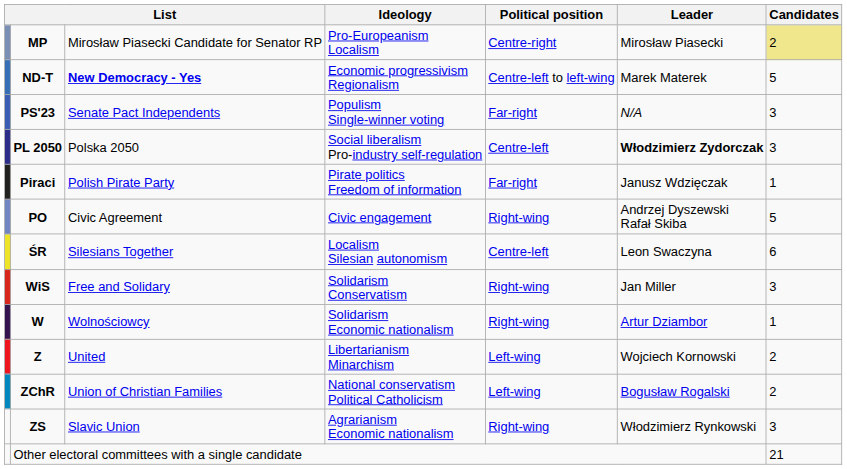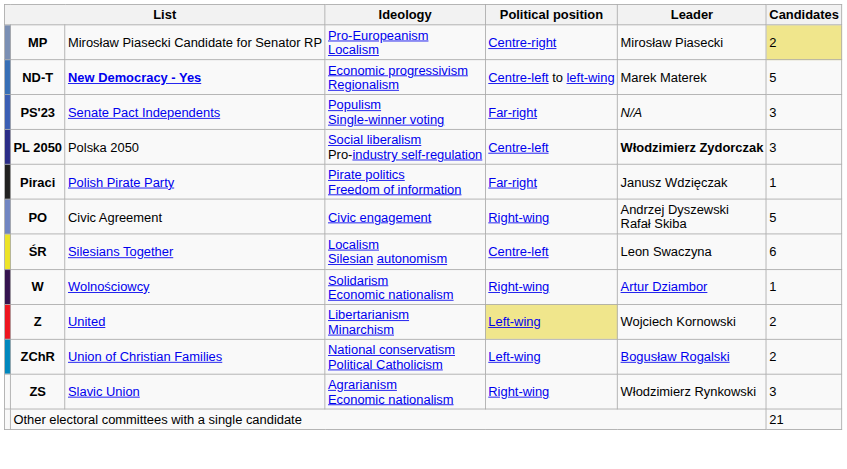- row: (38, 287)
(514, 357) no background -> (514, 322) khaki background
